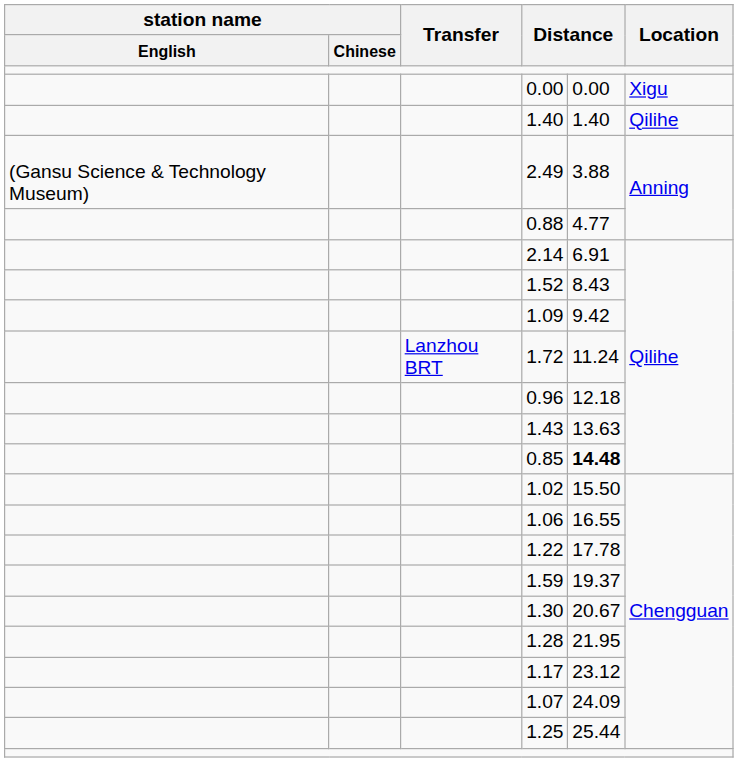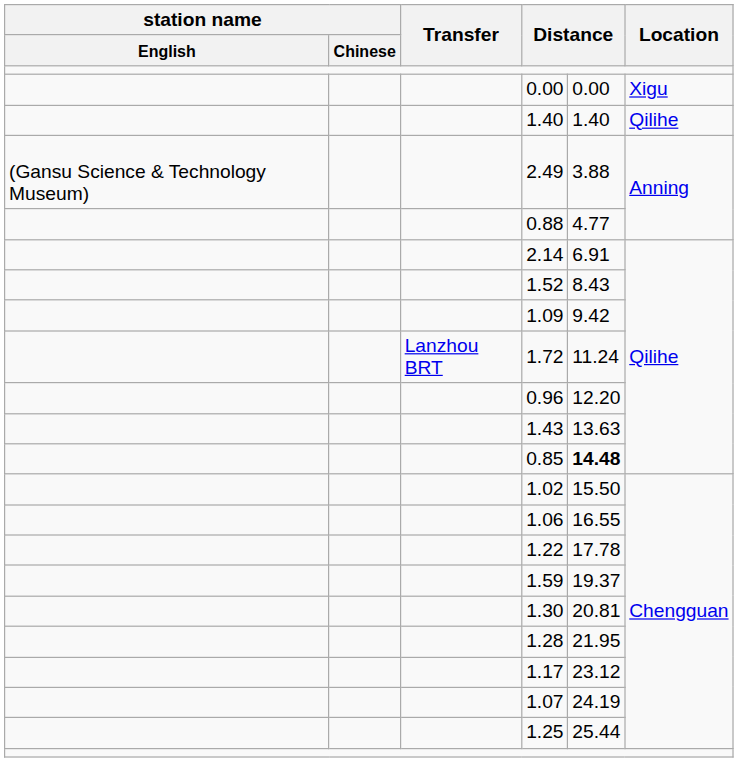(596, 397) 12.18 -> (596, 397) 12.20
(596, 611) 20.67 -> (596, 611) 20.81
(596, 702) 24.09 -> (596, 702) 24.19
